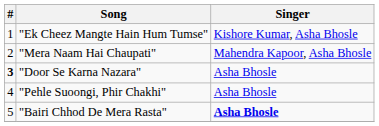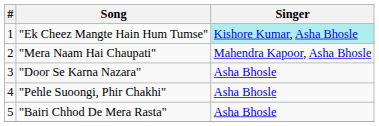(286, 33) no background -> (286, 33) paleturquoise background
(10, 72) bold -> (10, 72) normal
(246, 111) bold -> (245, 111) normal
